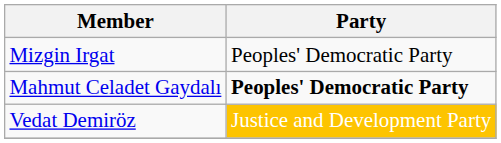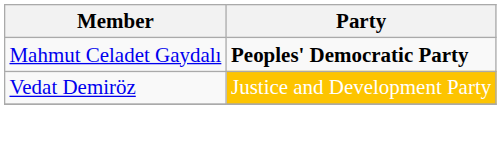- row: (62, 54)
